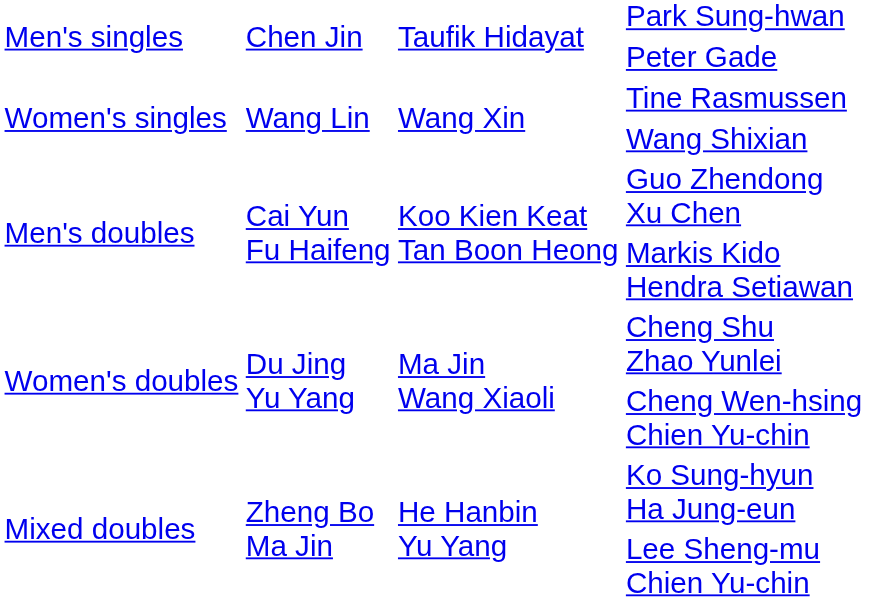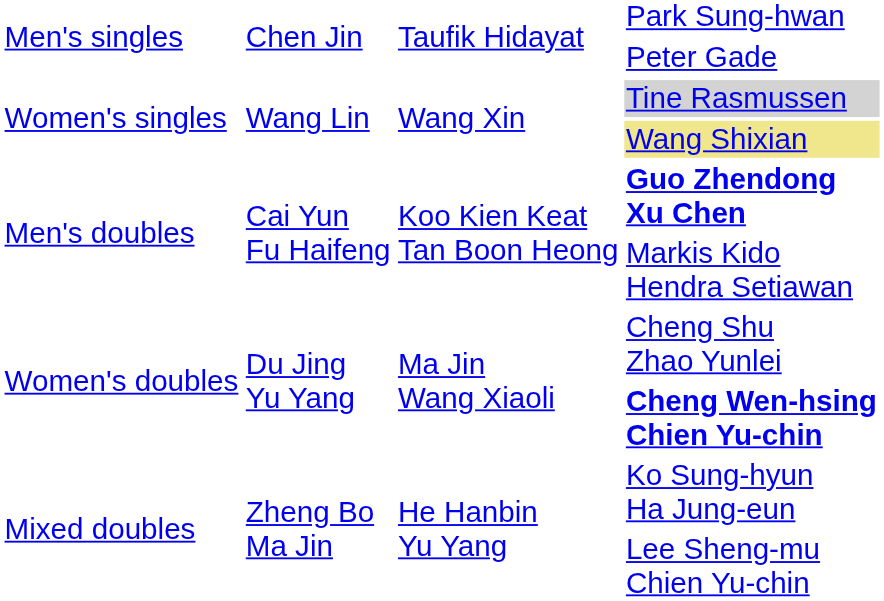(736, 98) no background -> (736, 98) lightgrey background
(717, 138) no background -> (717, 138) khaki background
(725, 196) normal -> (731, 196) bold
(744, 418) normal -> (751, 418) bold
